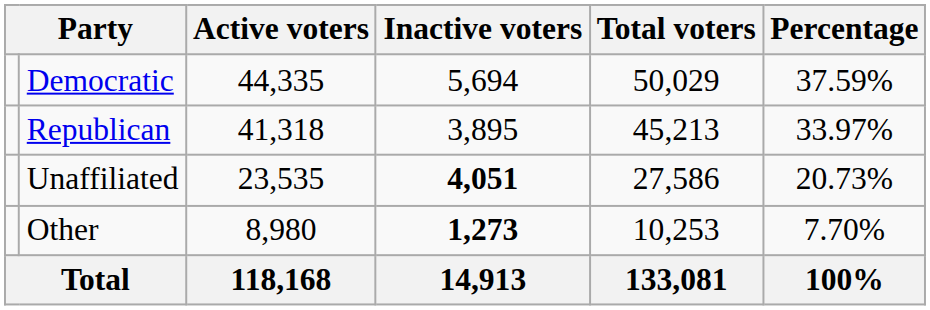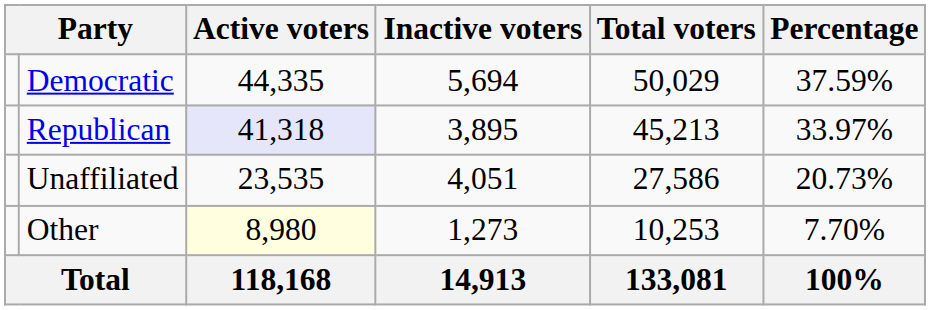(281, 129) no background -> (281, 129) lavender background
(483, 179) bold -> (483, 179) normal
(281, 229) no background -> (281, 229) lightyellow background
(483, 229) bold -> (483, 229) normal
